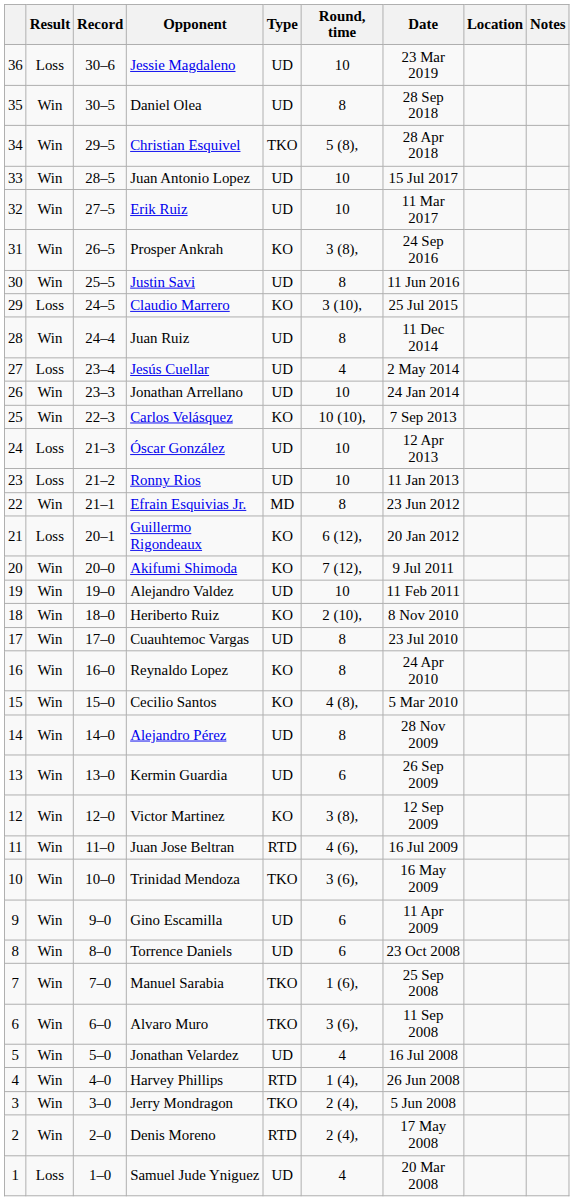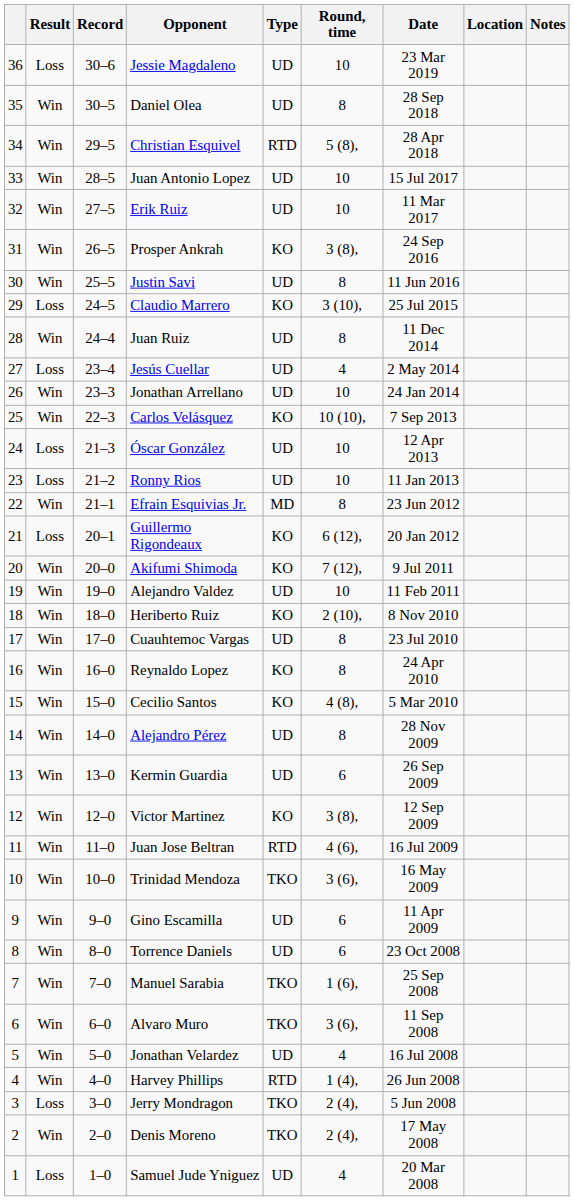(282, 145) TKO -> (282, 145) RTD
(50, 1103) Win -> (50, 1103) Loss
(282, 1135) RTD -> (282, 1135) TKO
